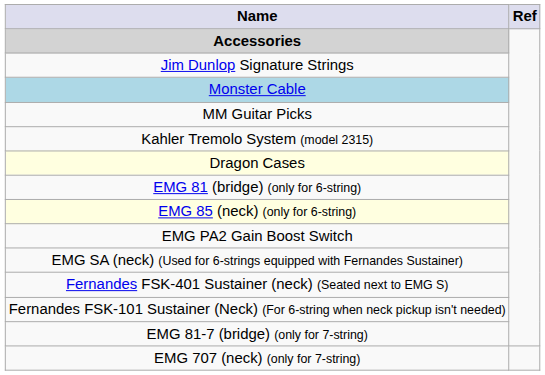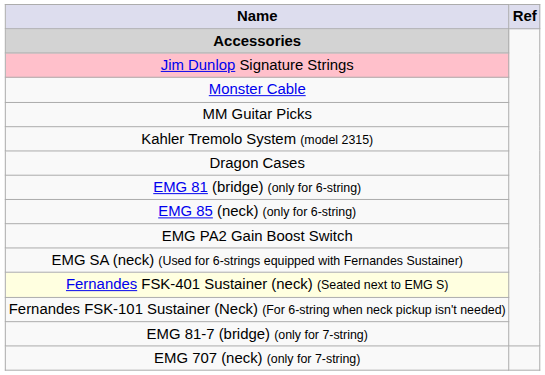(257, 65) no background -> (257, 65) pink background
(257, 89) lightblue background -> (257, 89) no background
(257, 162) lightyellow background -> (257, 162) no background
(257, 211) lightyellow background -> (257, 211) no background
(257, 284) no background -> (257, 284) lightyellow background
